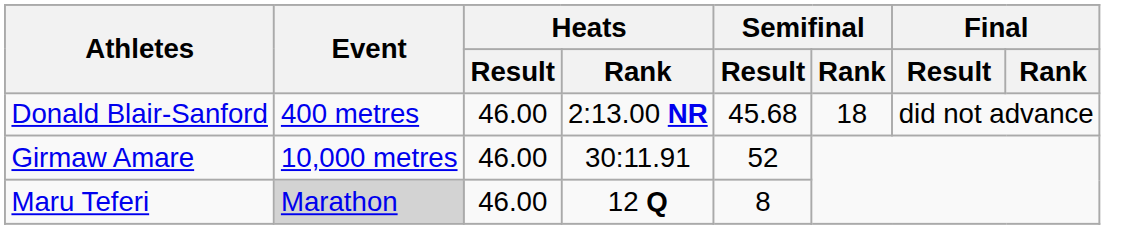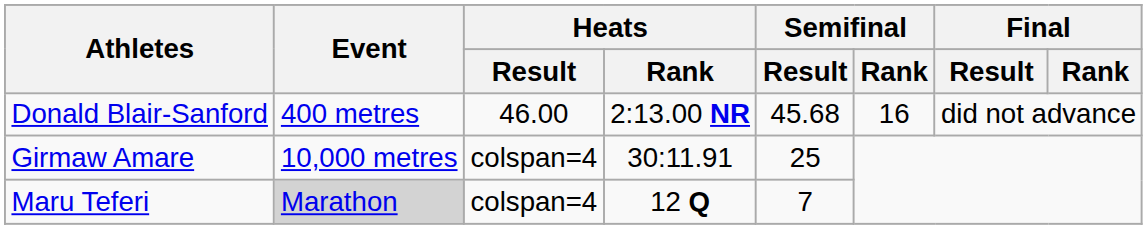(852, 115) 18 -> (894, 115) 16
(513, 158) 46.00 -> (534, 158) colspan=4
(763, 158) 52 -> (805, 158) 25
(513, 202) 46.00 -> (534, 202) colspan=4
(763, 202) 8 -> (805, 202) 7
